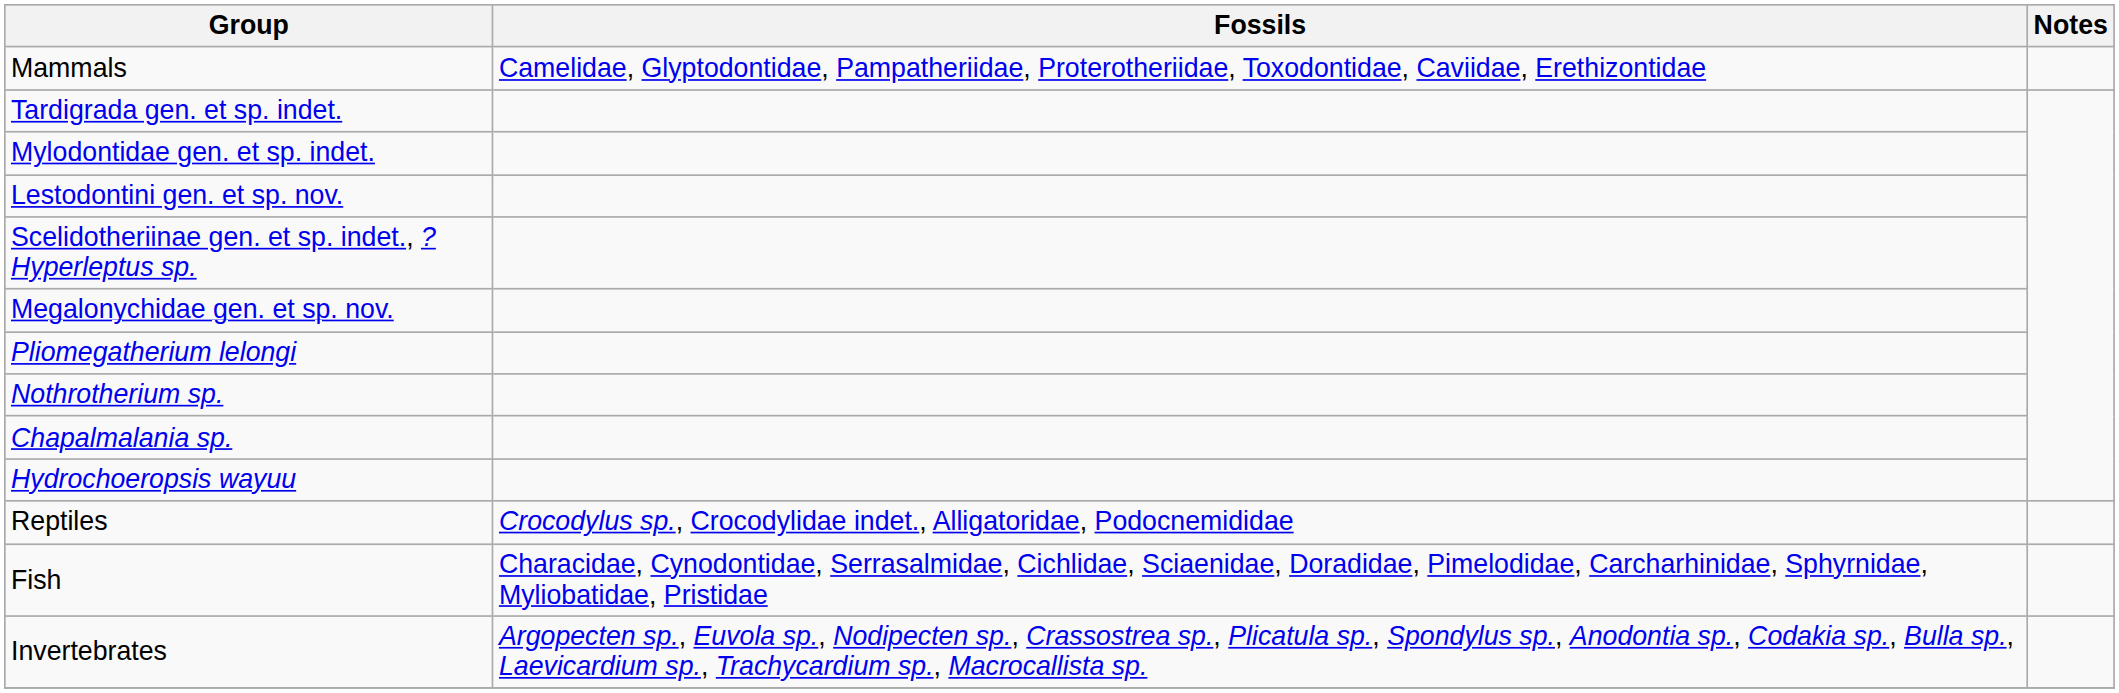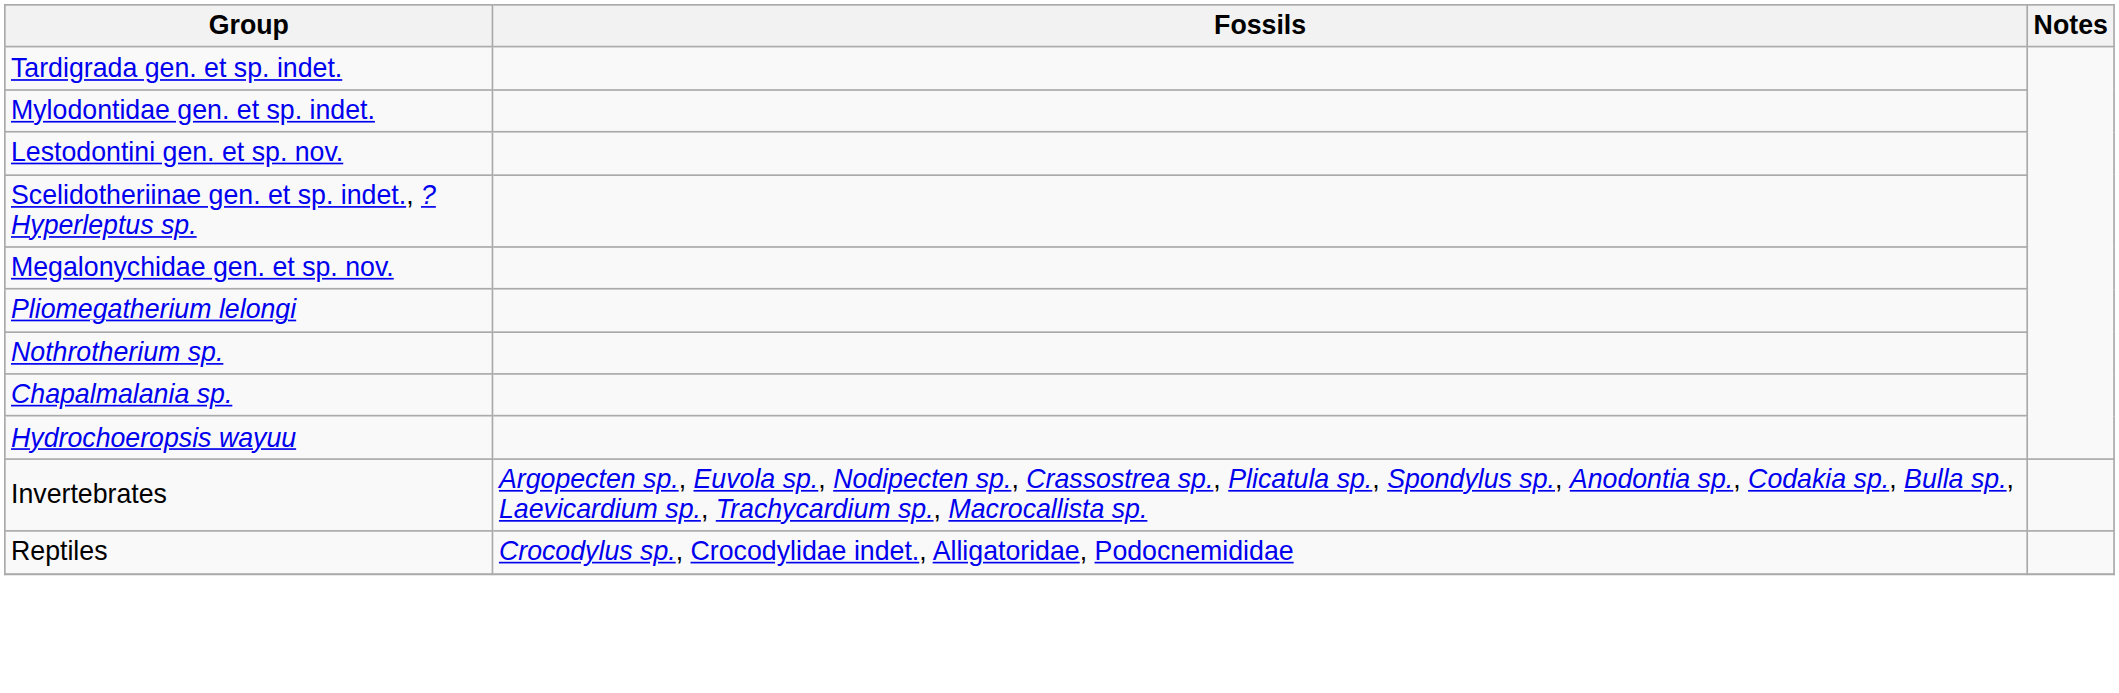- row: (69, 68)
rows swapped: (59, 521) <-> (89, 651)
- row: (36, 579)
